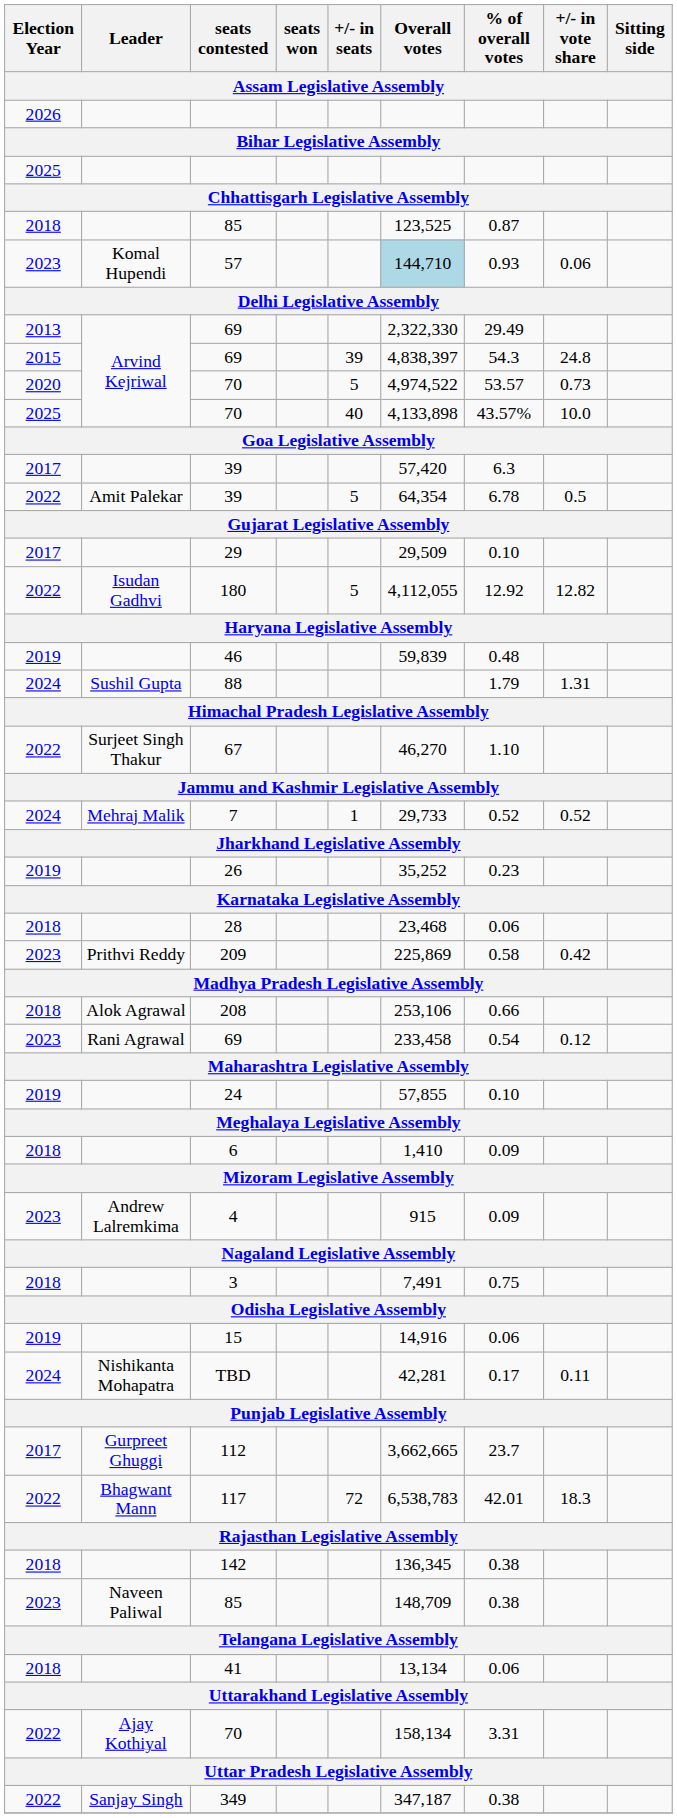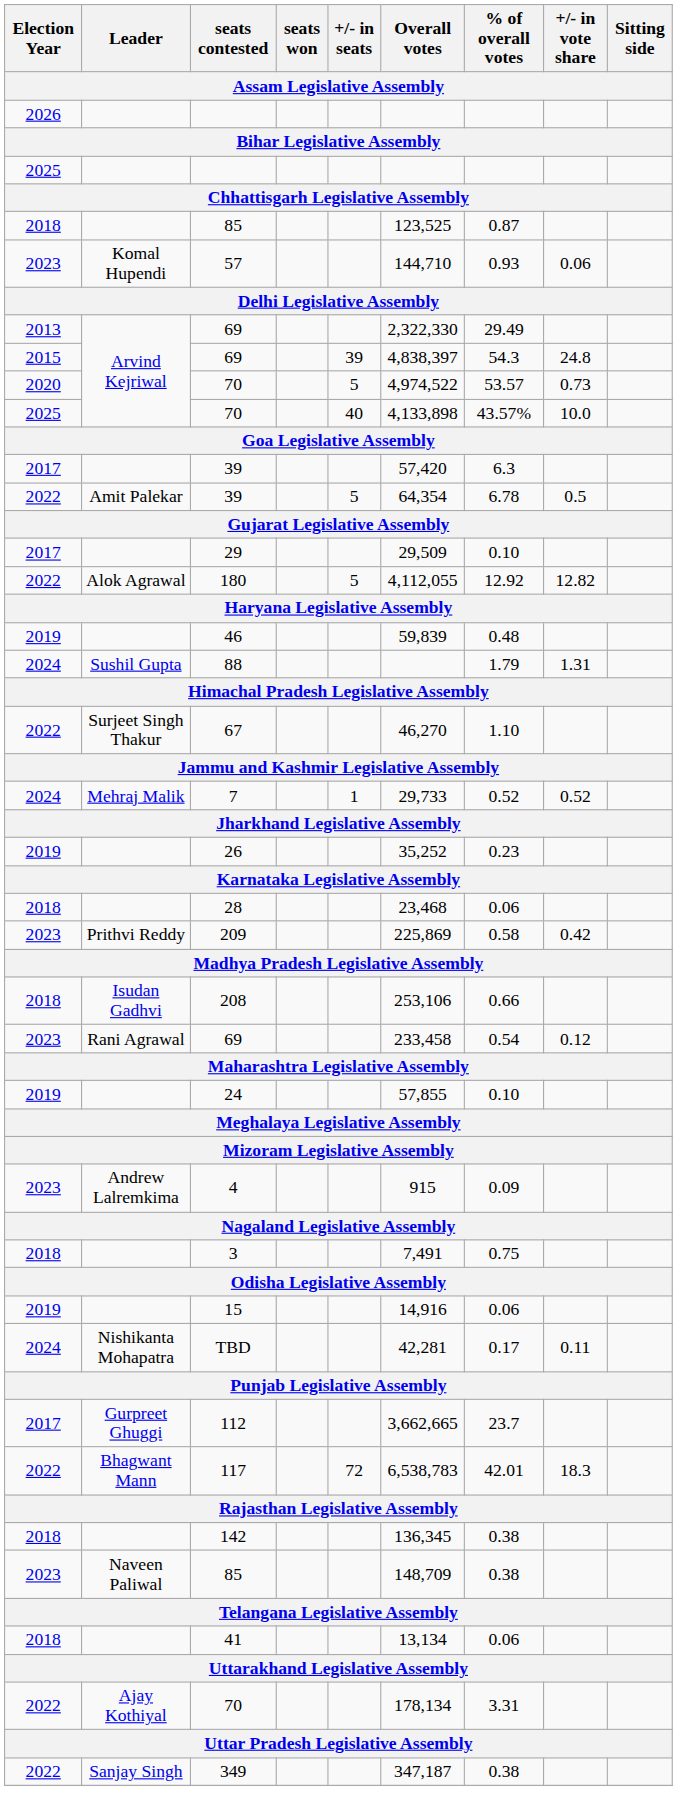(423, 263) lightblue background -> (423, 263) no background
(136, 590) Isudan Gadhvi -> (136, 580) Alok Agrawal
(136, 1010) Alok Agrawal -> (136, 1000) Isudan Gadhvi
- row: (43, 1150)
(423, 1733) 158,134 -> (423, 1705) 178,134
